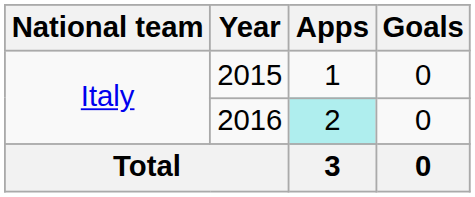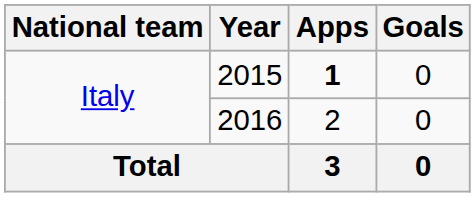(332, 74) normal -> (332, 74) bold
(332, 120) paleturquoise background -> (332, 120) no background
